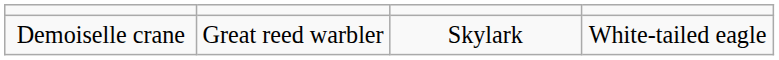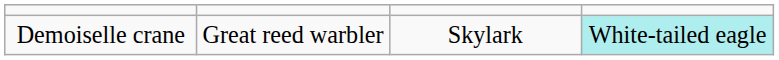(678, 34) no background -> (678, 34) paleturquoise background
